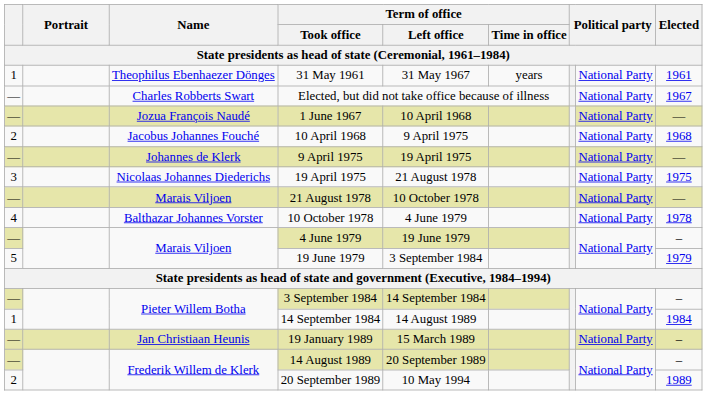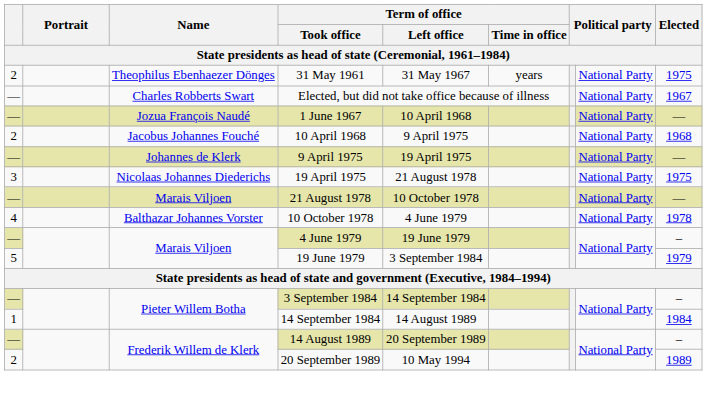(14, 75) 1 -> (14, 75) 2
(679, 75) 1961 -> (679, 75) 1975
- row: (330, 339)
